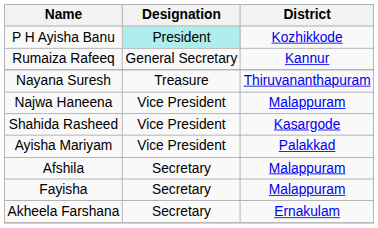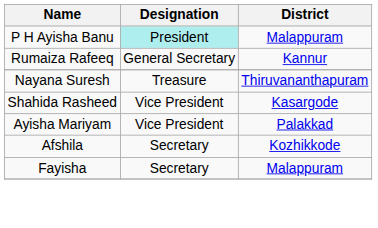(307, 37) Kozhikkode -> (305, 37) Malappuram
- row: (63, 102)
(307, 168) Malappuram -> (305, 146) Kozhikkode
- row: (63, 211)
